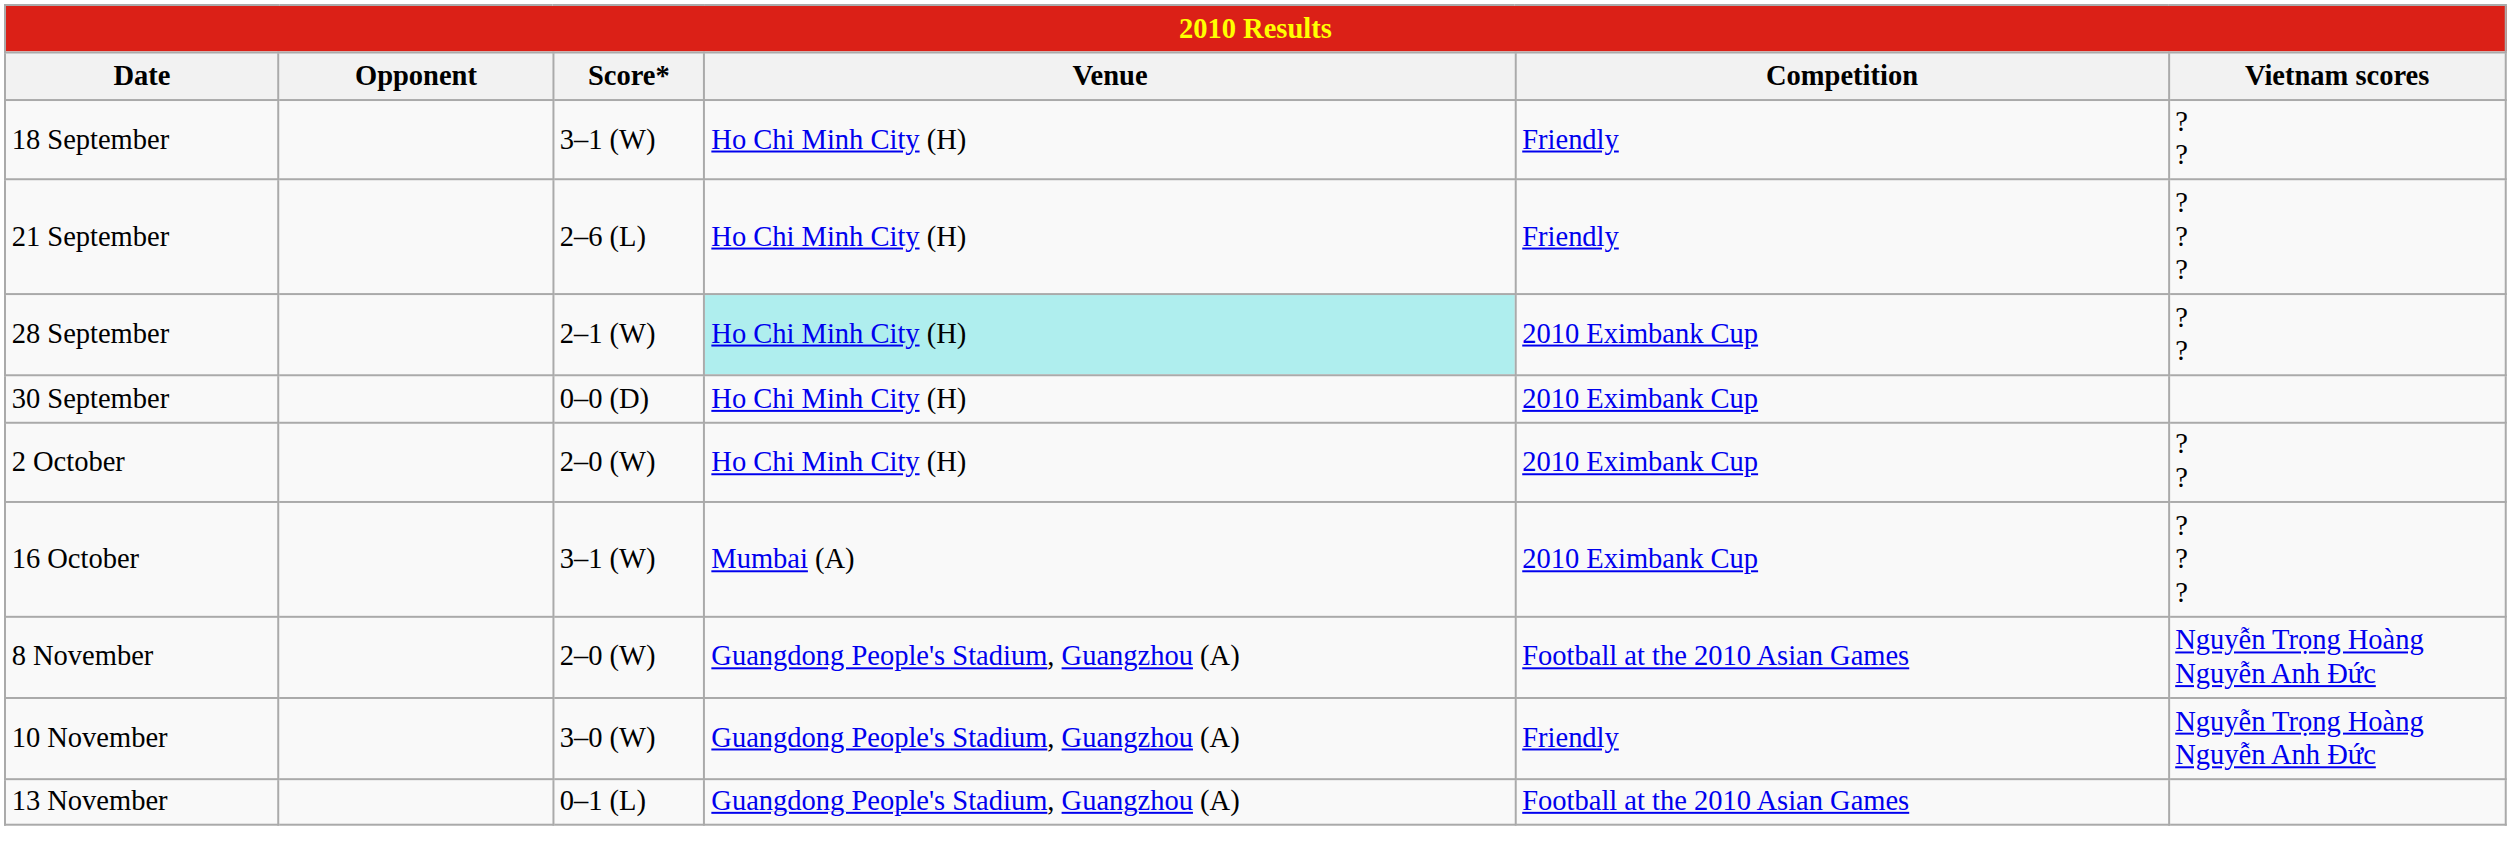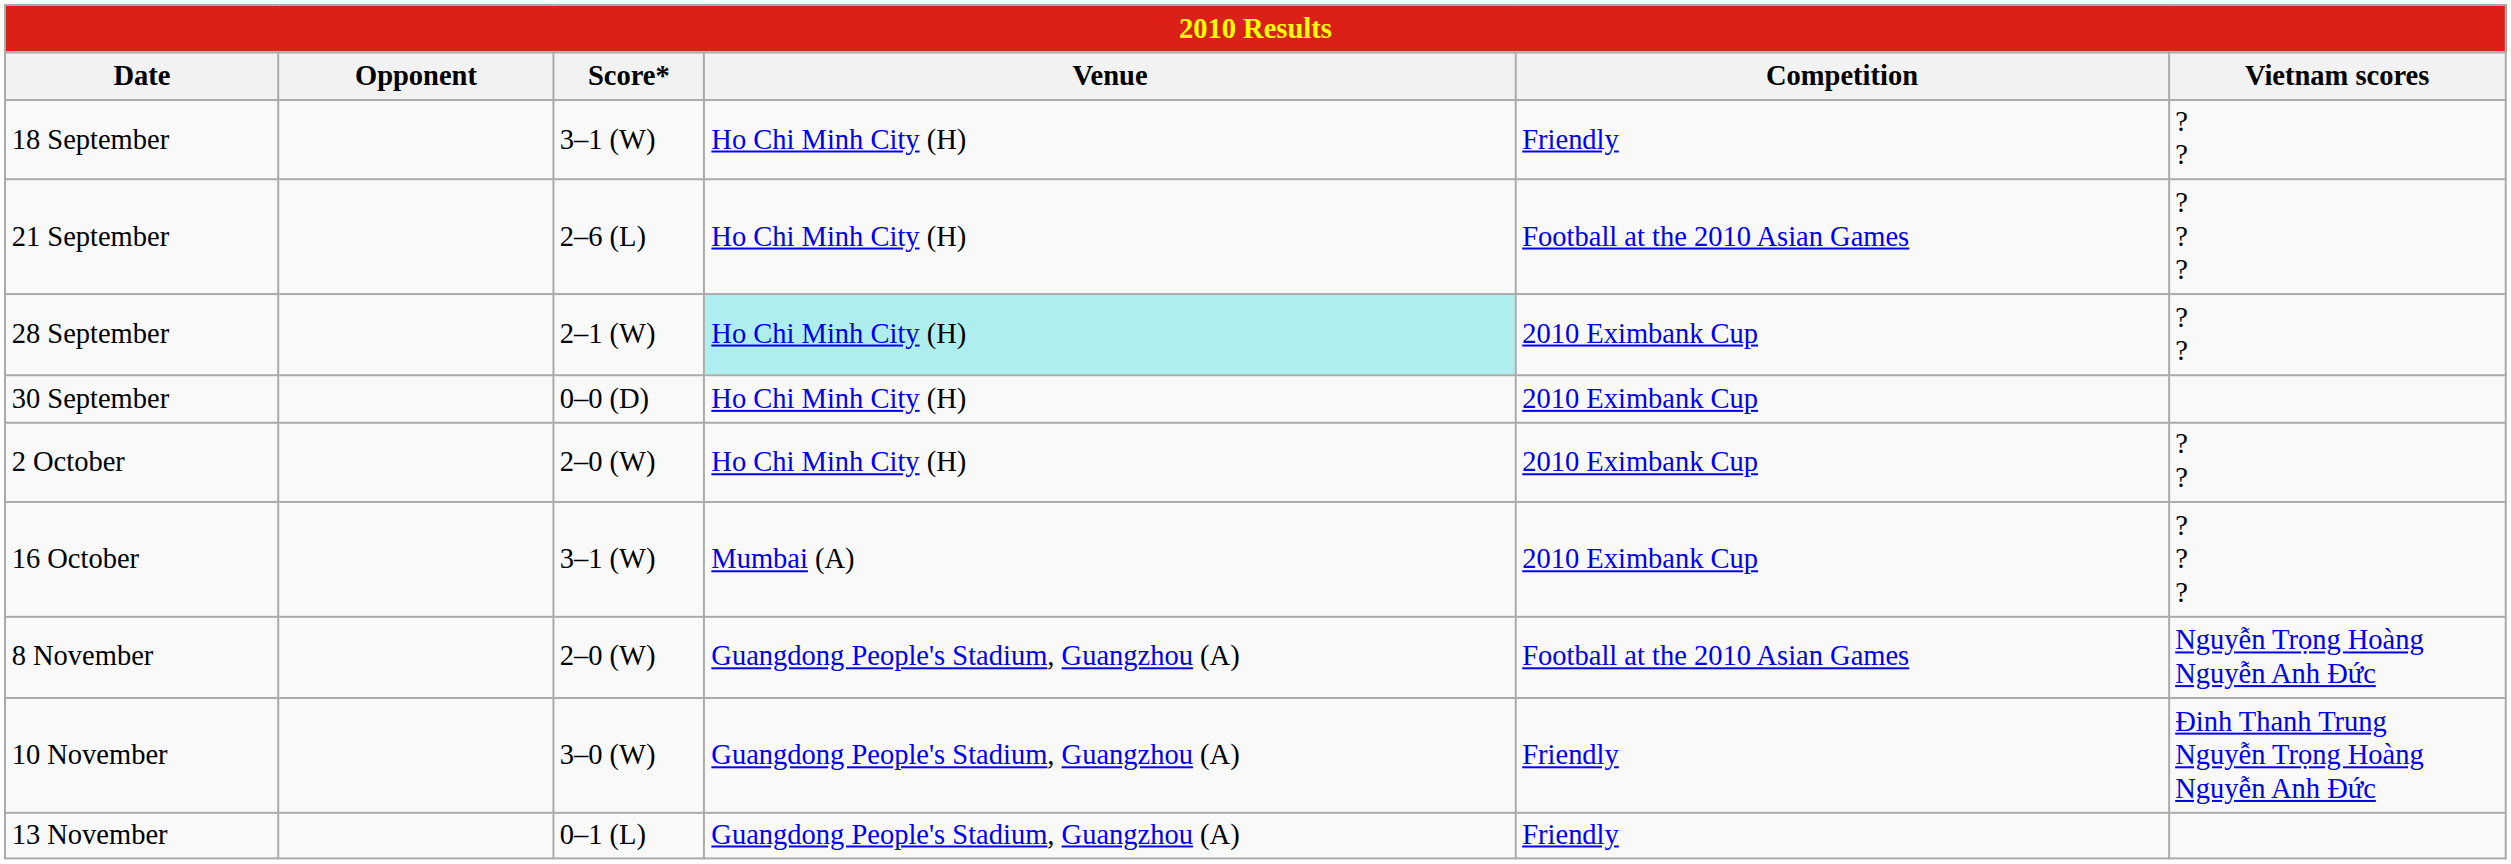(1571, 236) Friendly -> (1716, 236) Football at the 2010 Asian Games
(2299, 737) Nguyễn Trọng Hoàng Nguyễn Anh Đức -> (2299, 754) Đinh Thanh Trung Nguyễn Trọng Hoàng Nguyễn Anh Đức
(1716, 801) Football at the 2010 Asian Games -> (1571, 835) Friendly
